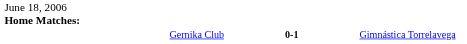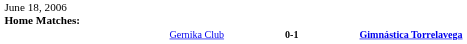(408, 34) normal -> (411, 34) bold
